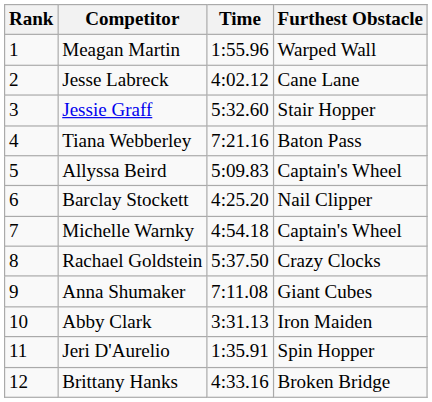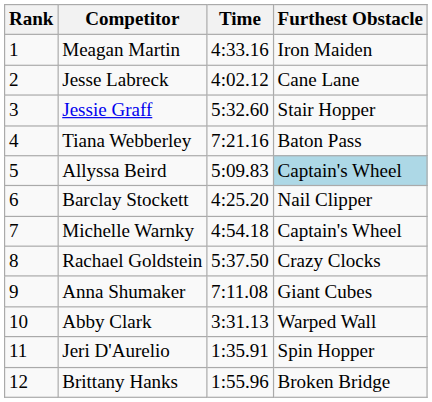(240, 49) 1:55.96 -> (240, 49) 4:33.16
(327, 49) Warped Wall -> (325, 49) Iron Maiden
(340, 170) no background -> (340, 170) lightblue background
(325, 321) Iron Maiden -> (327, 321) Warped Wall
(240, 381) 4:33.16 -> (240, 381) 1:55.96
